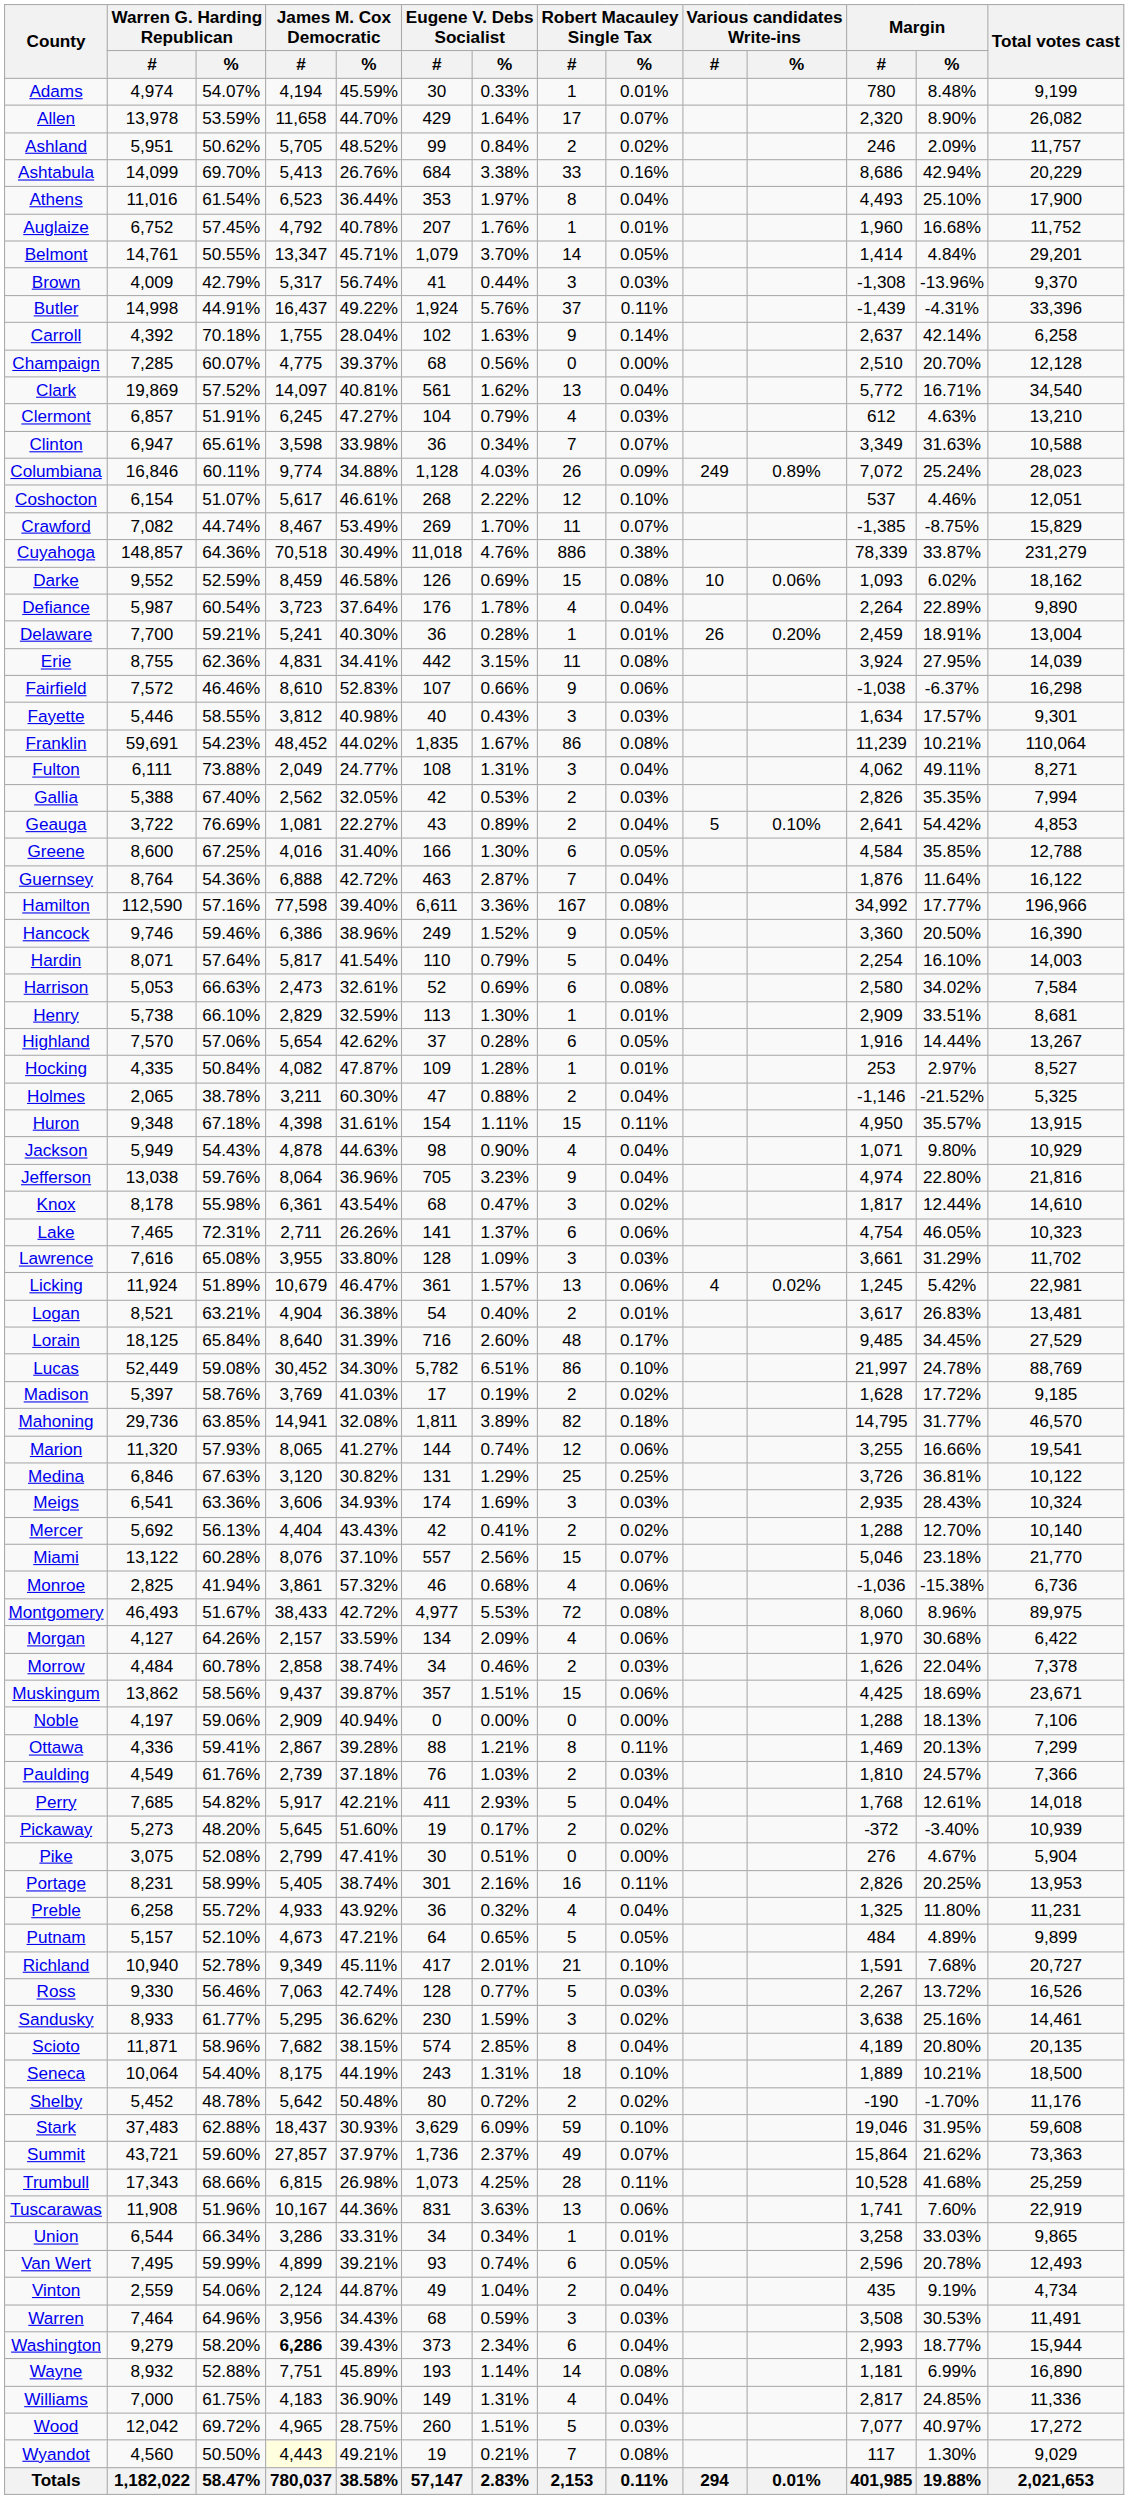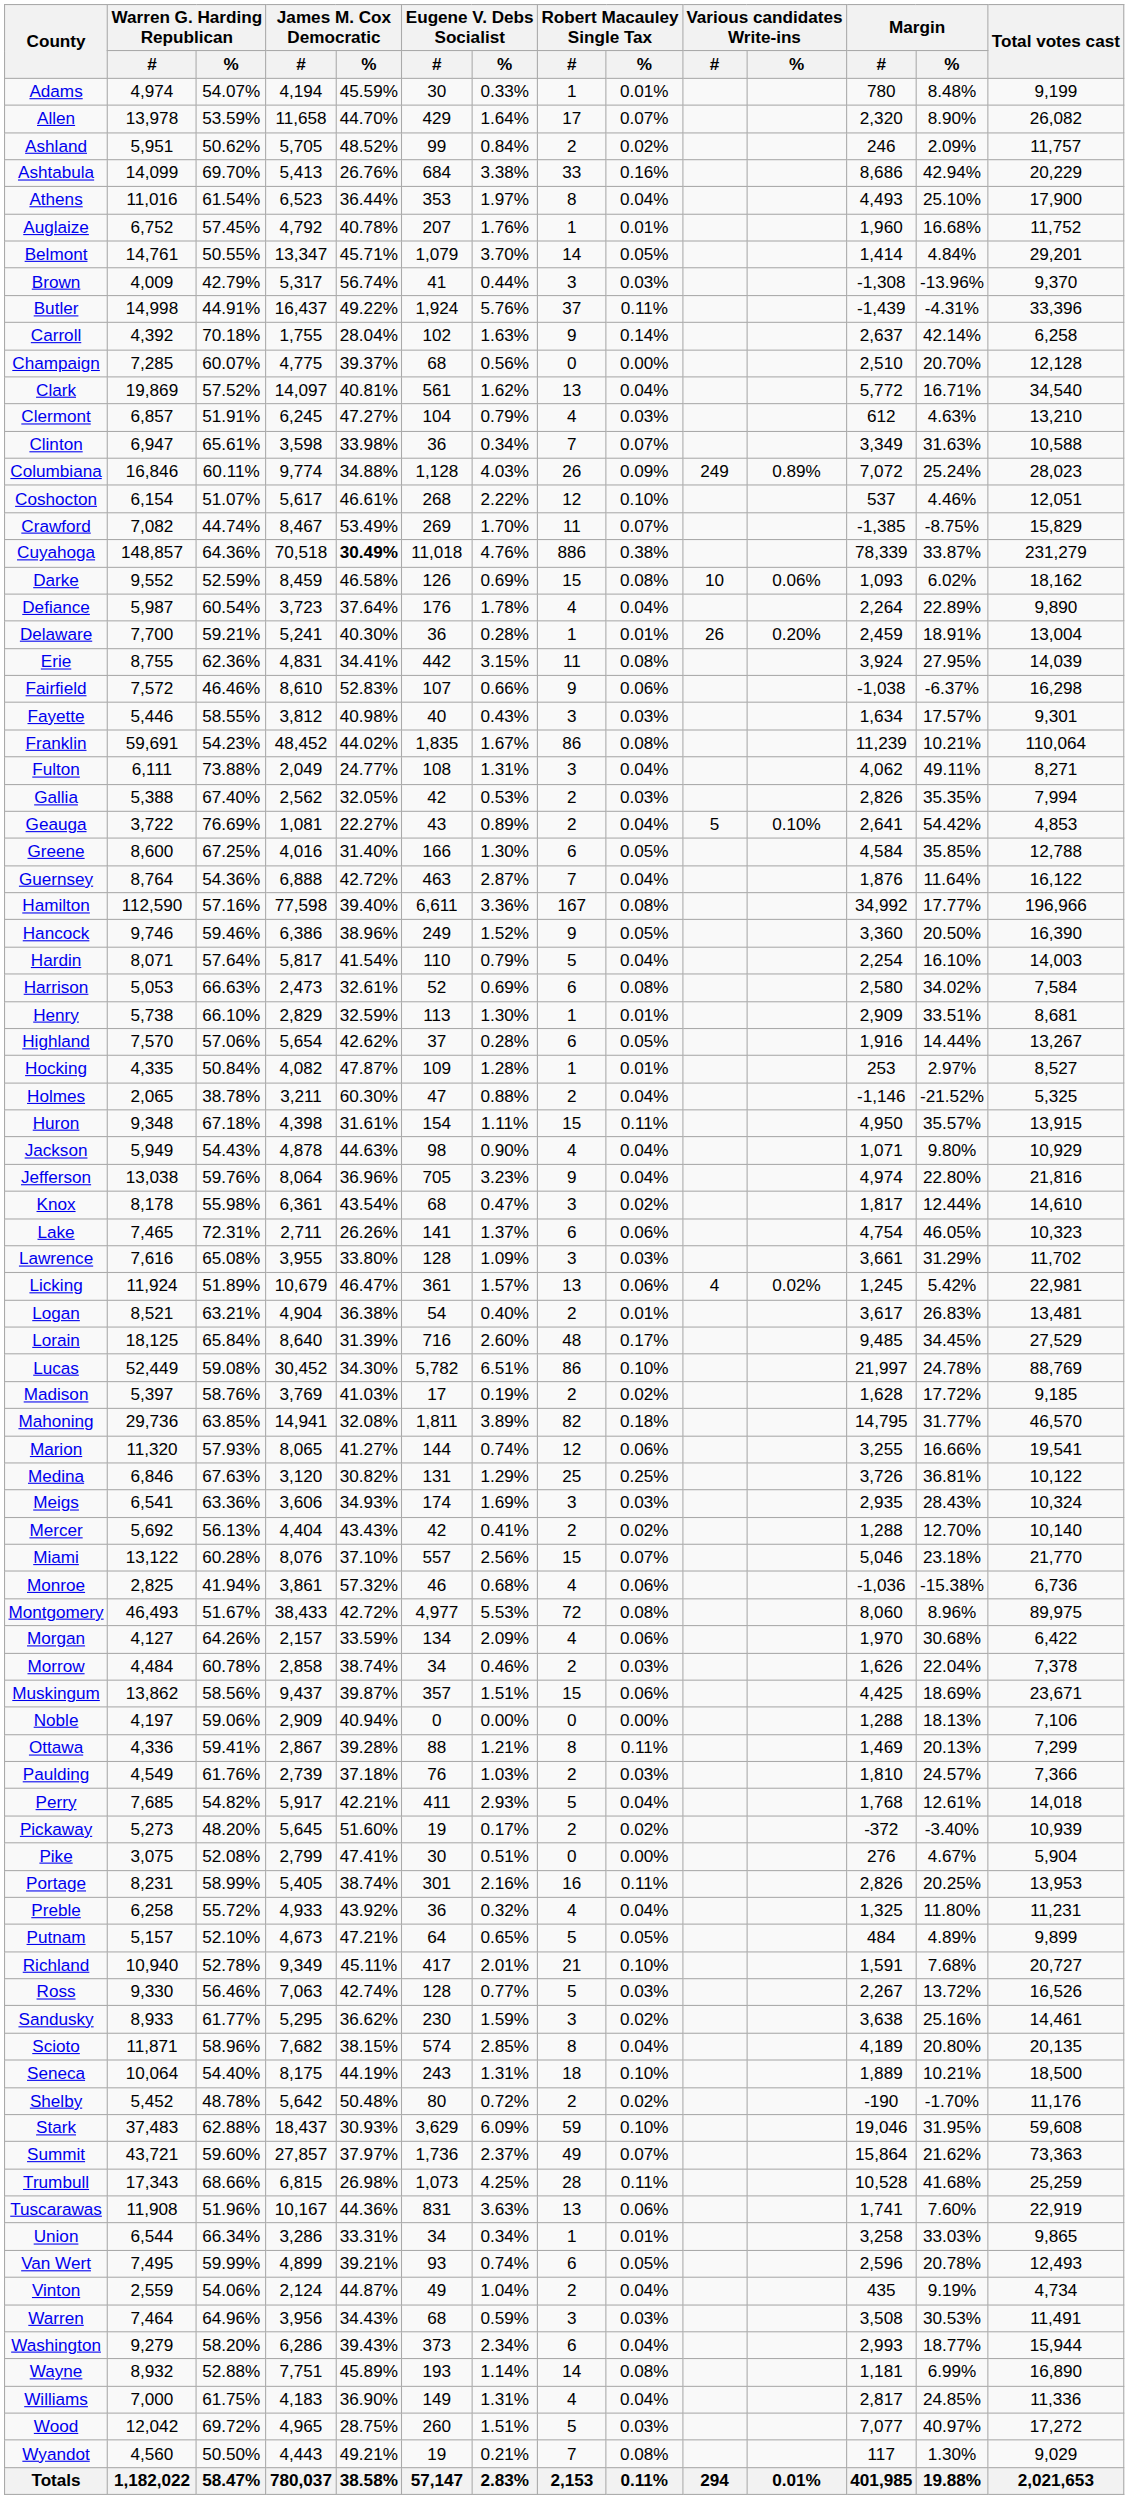(369, 553) normal -> (369, 553) bold
(301, 2345) bold -> (301, 2345) normal
(301, 2453) lightyellow background -> (301, 2453) no background
